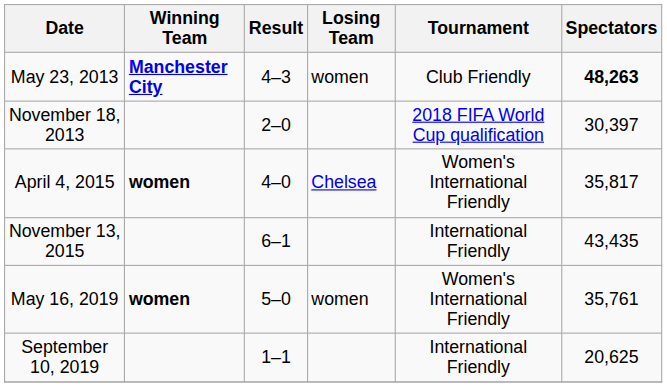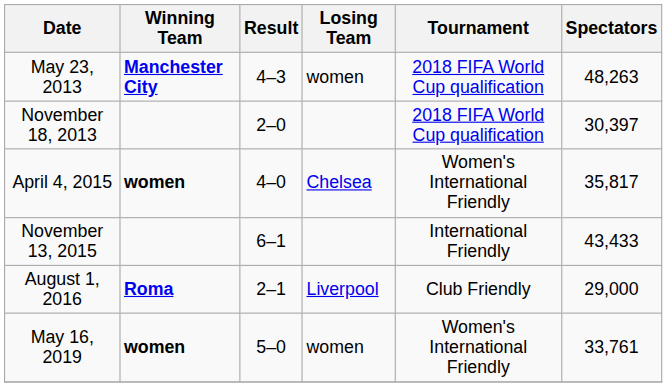(478, 76) Club Friendly -> (478, 76) 2018 FIFA World Cup qualification
(611, 76) bold -> (611, 76) normal
(611, 241) 43,435 -> (611, 241) 43,433
+ row: (62, 289)
(611, 299) 35,761 -> (611, 347) 33,761
- row: (65, 357)
